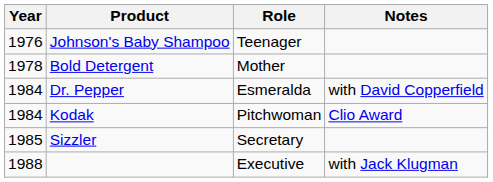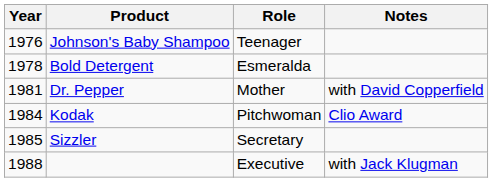(261, 66) Mother -> (274, 66) Esmeralda
(25, 90) 1984 -> (25, 90) 1981
(274, 90) Esmeralda -> (261, 90) Mother
